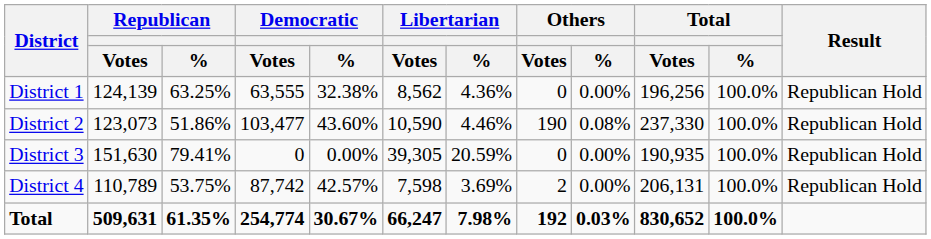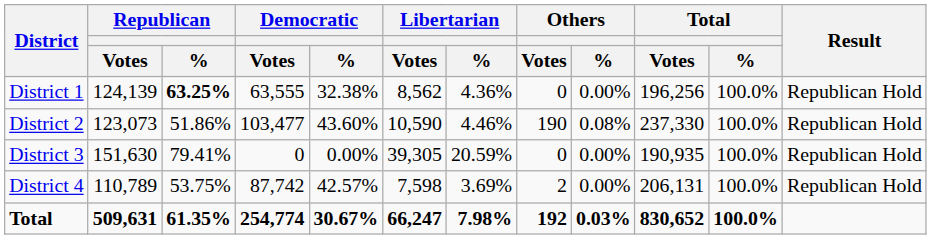(200, 92) normal -> (199, 92) bold
